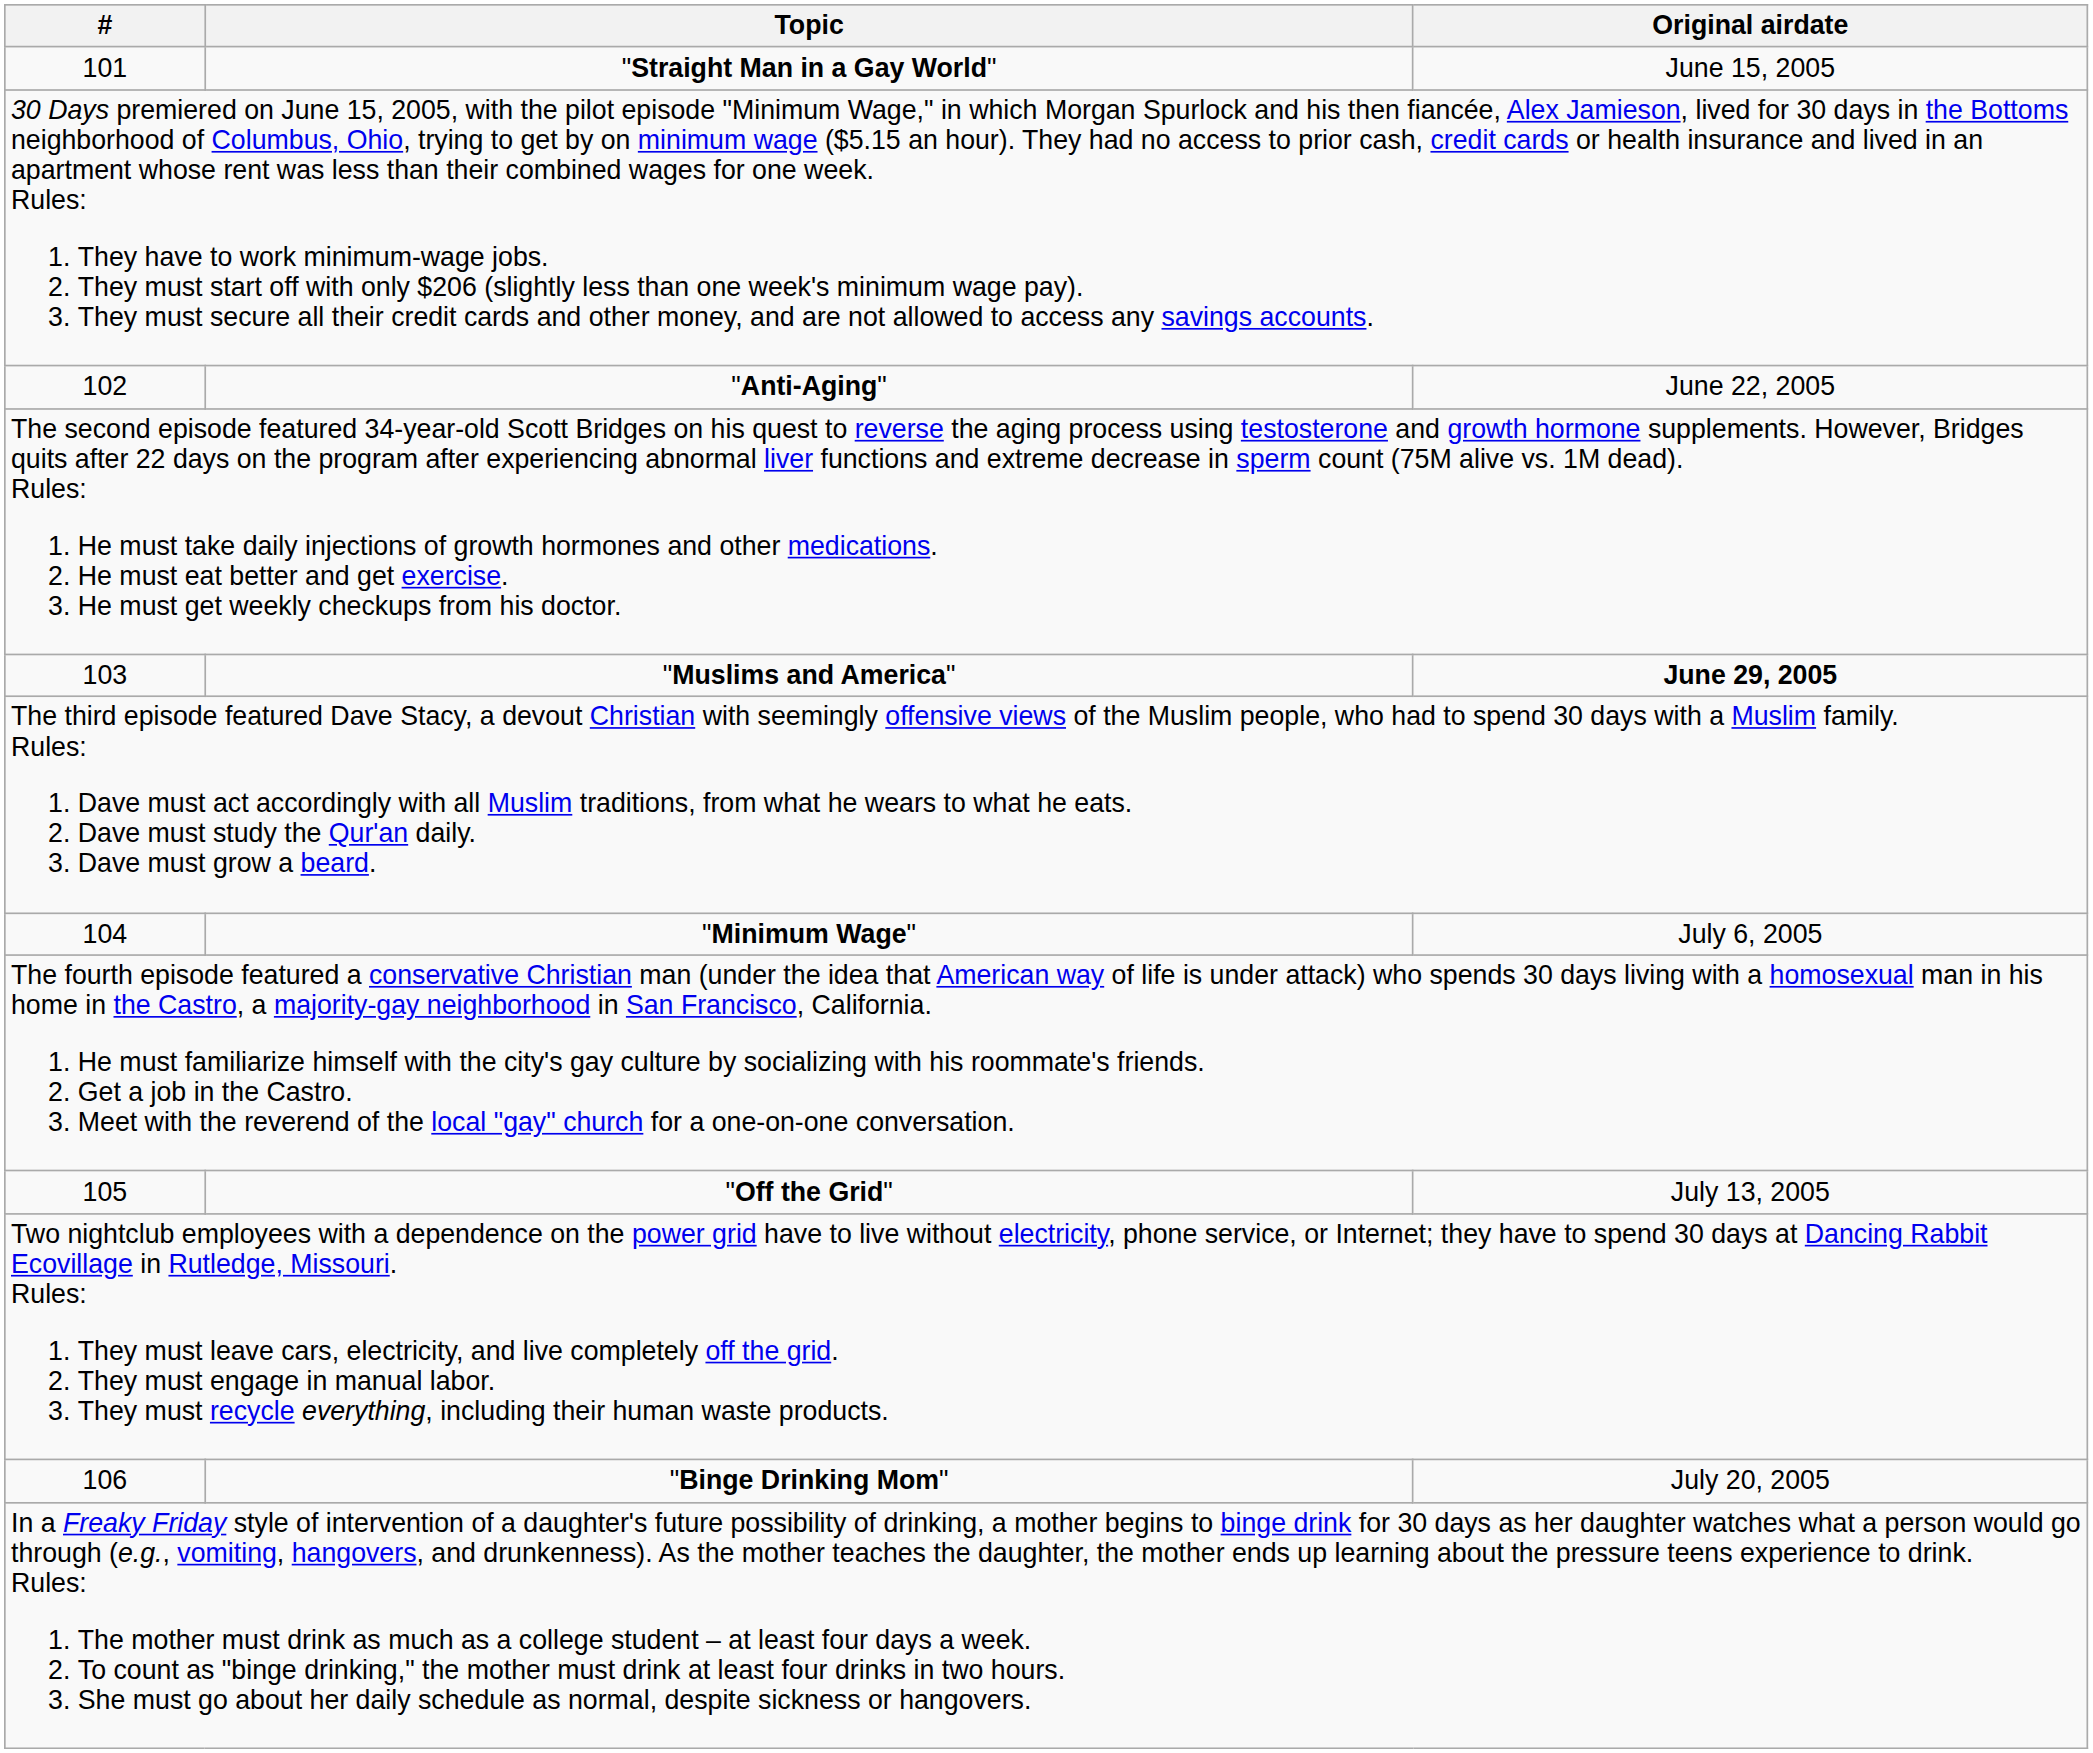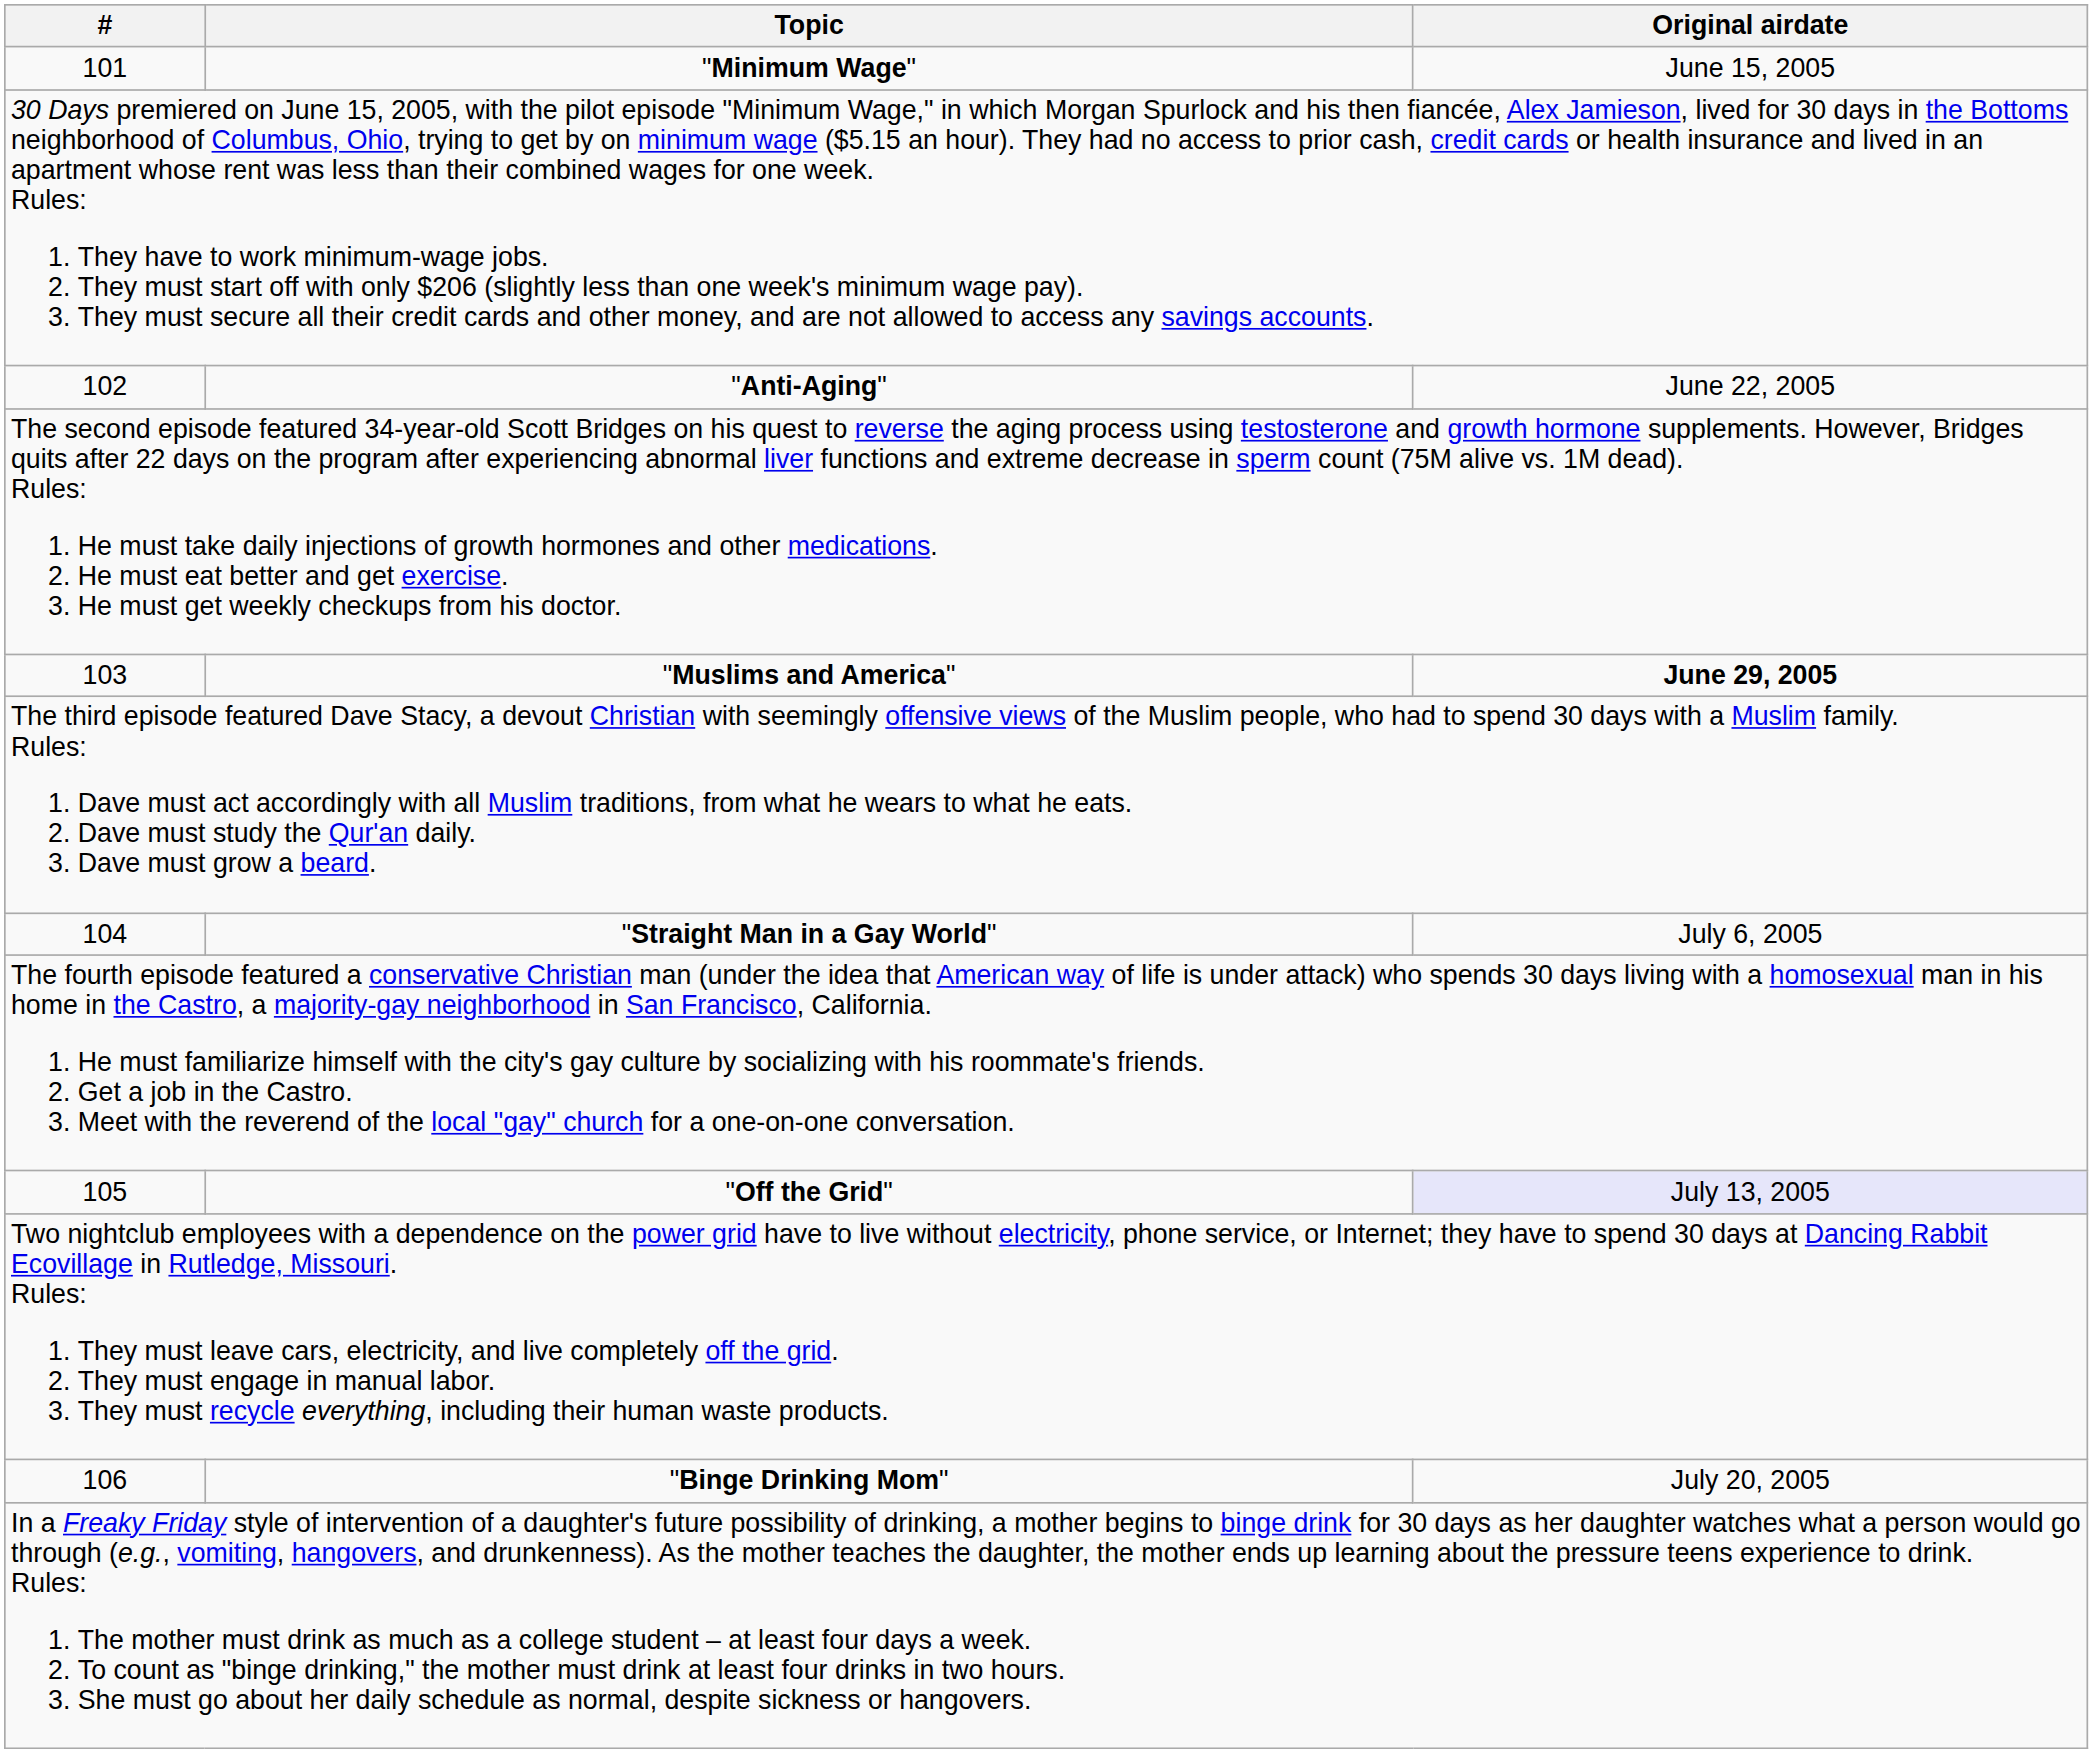(809, 68) "Straight Man in a Gay World" -> (809, 68) "Minimum Wage"
(809, 933) "Minimum Wage" -> (809, 933) "Straight Man in a Gay World"
(1750, 1191) no background -> (1750, 1191) lavender background
